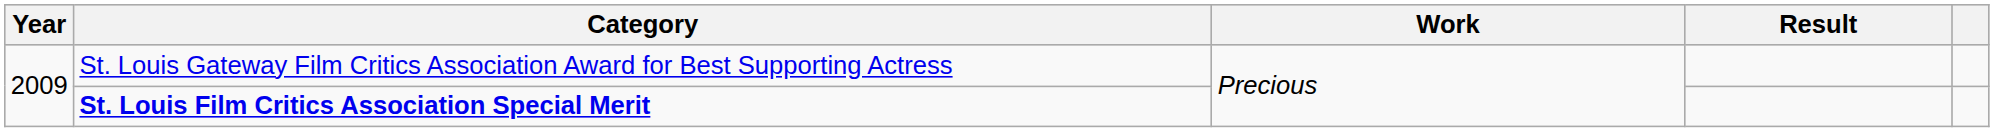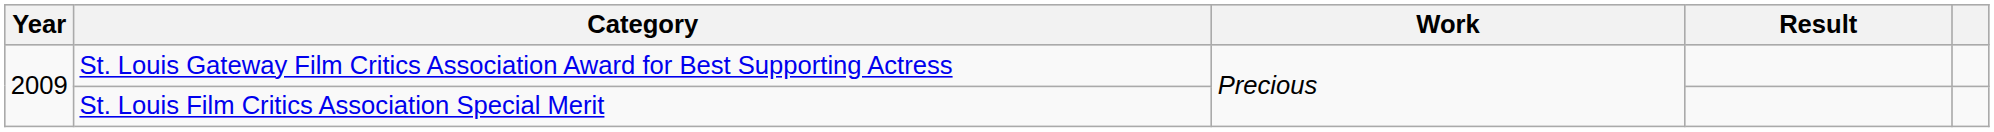(365, 106) bold -> (342, 106) normal
